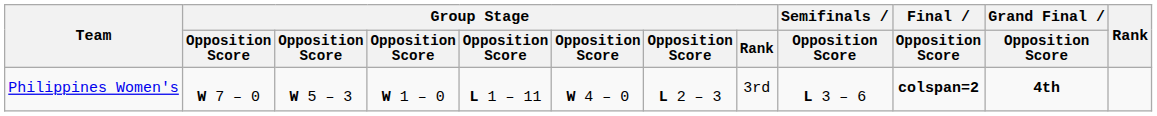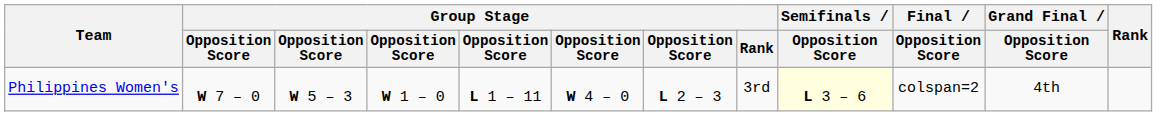(835, 98) no background -> (835, 98) lightyellow background
(938, 89) bold -> (938, 89) normal
(1047, 89) bold -> (1047, 89) normal
